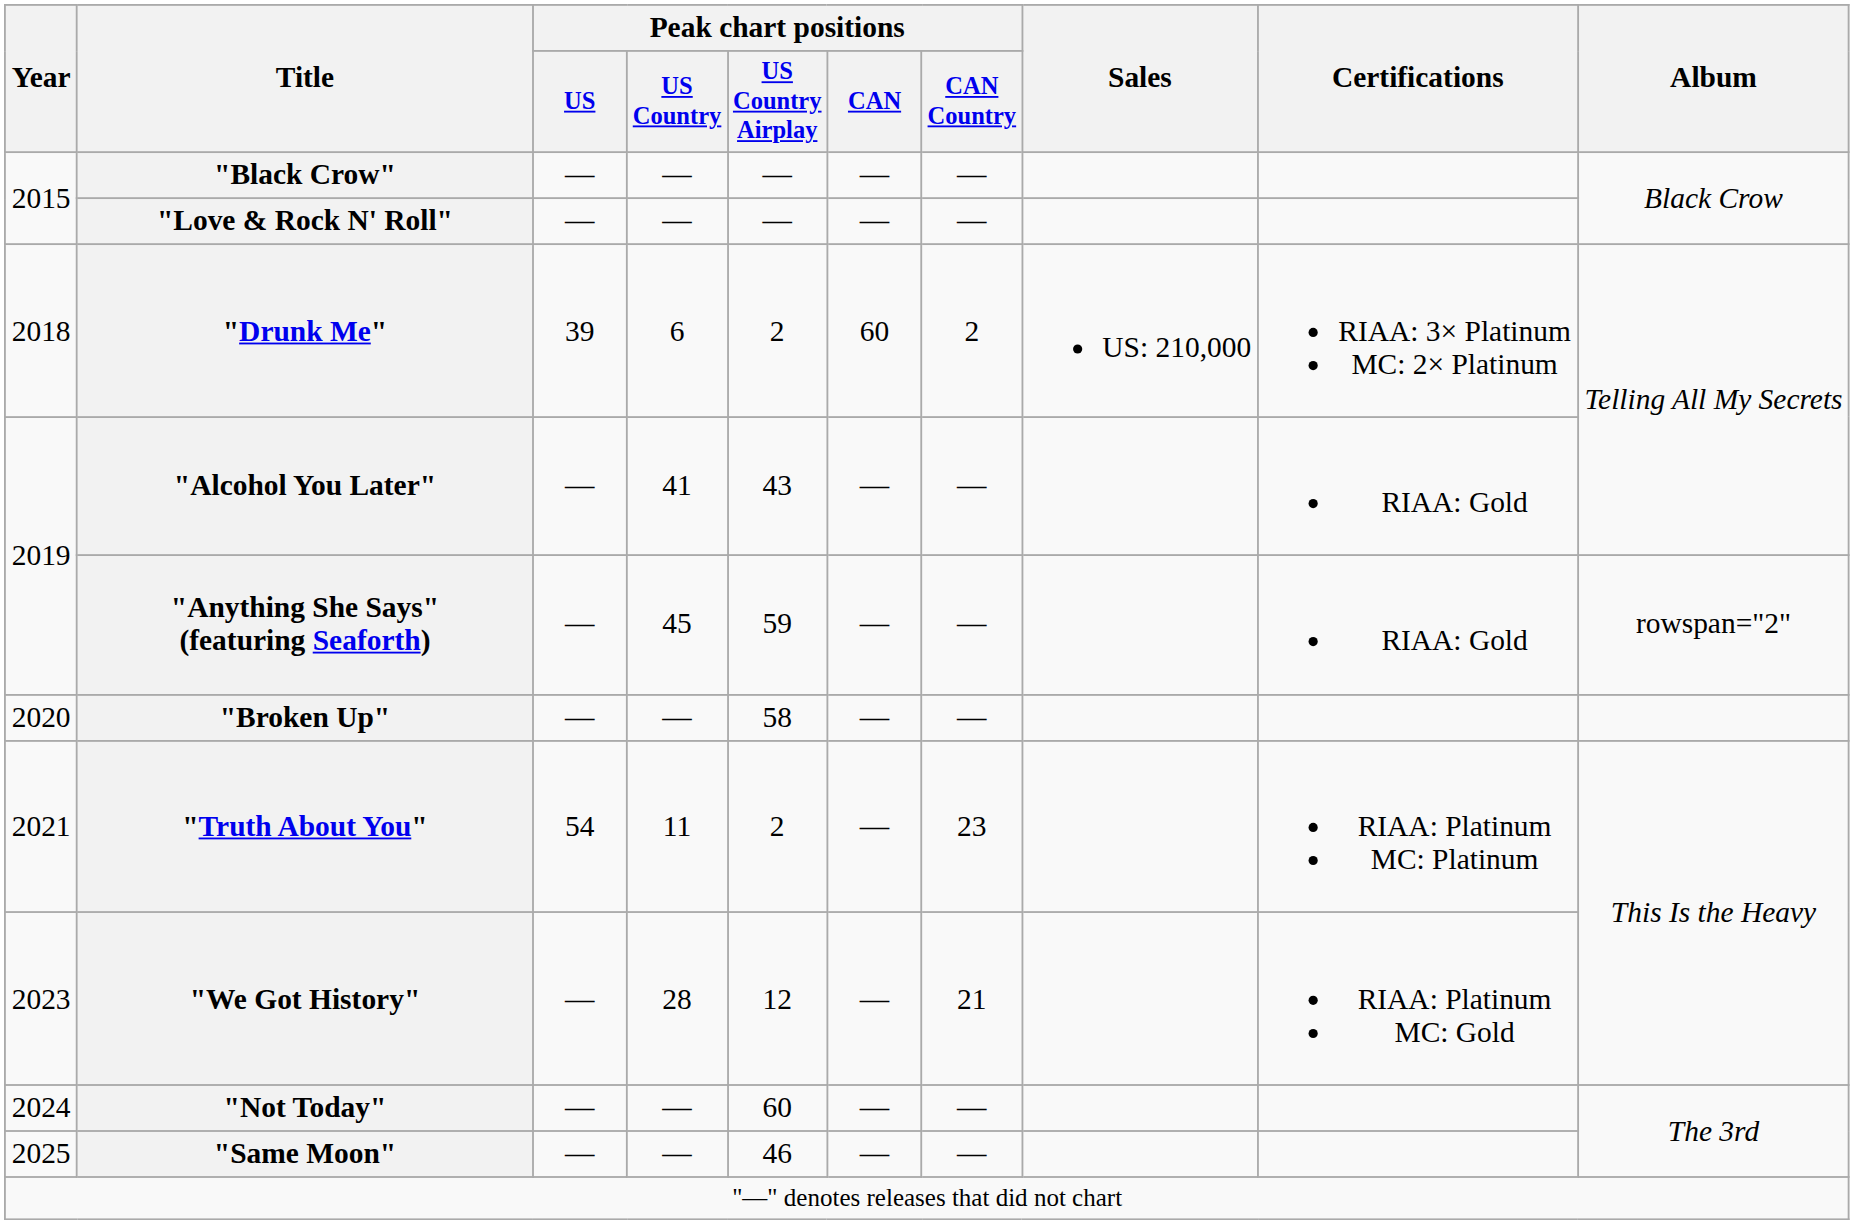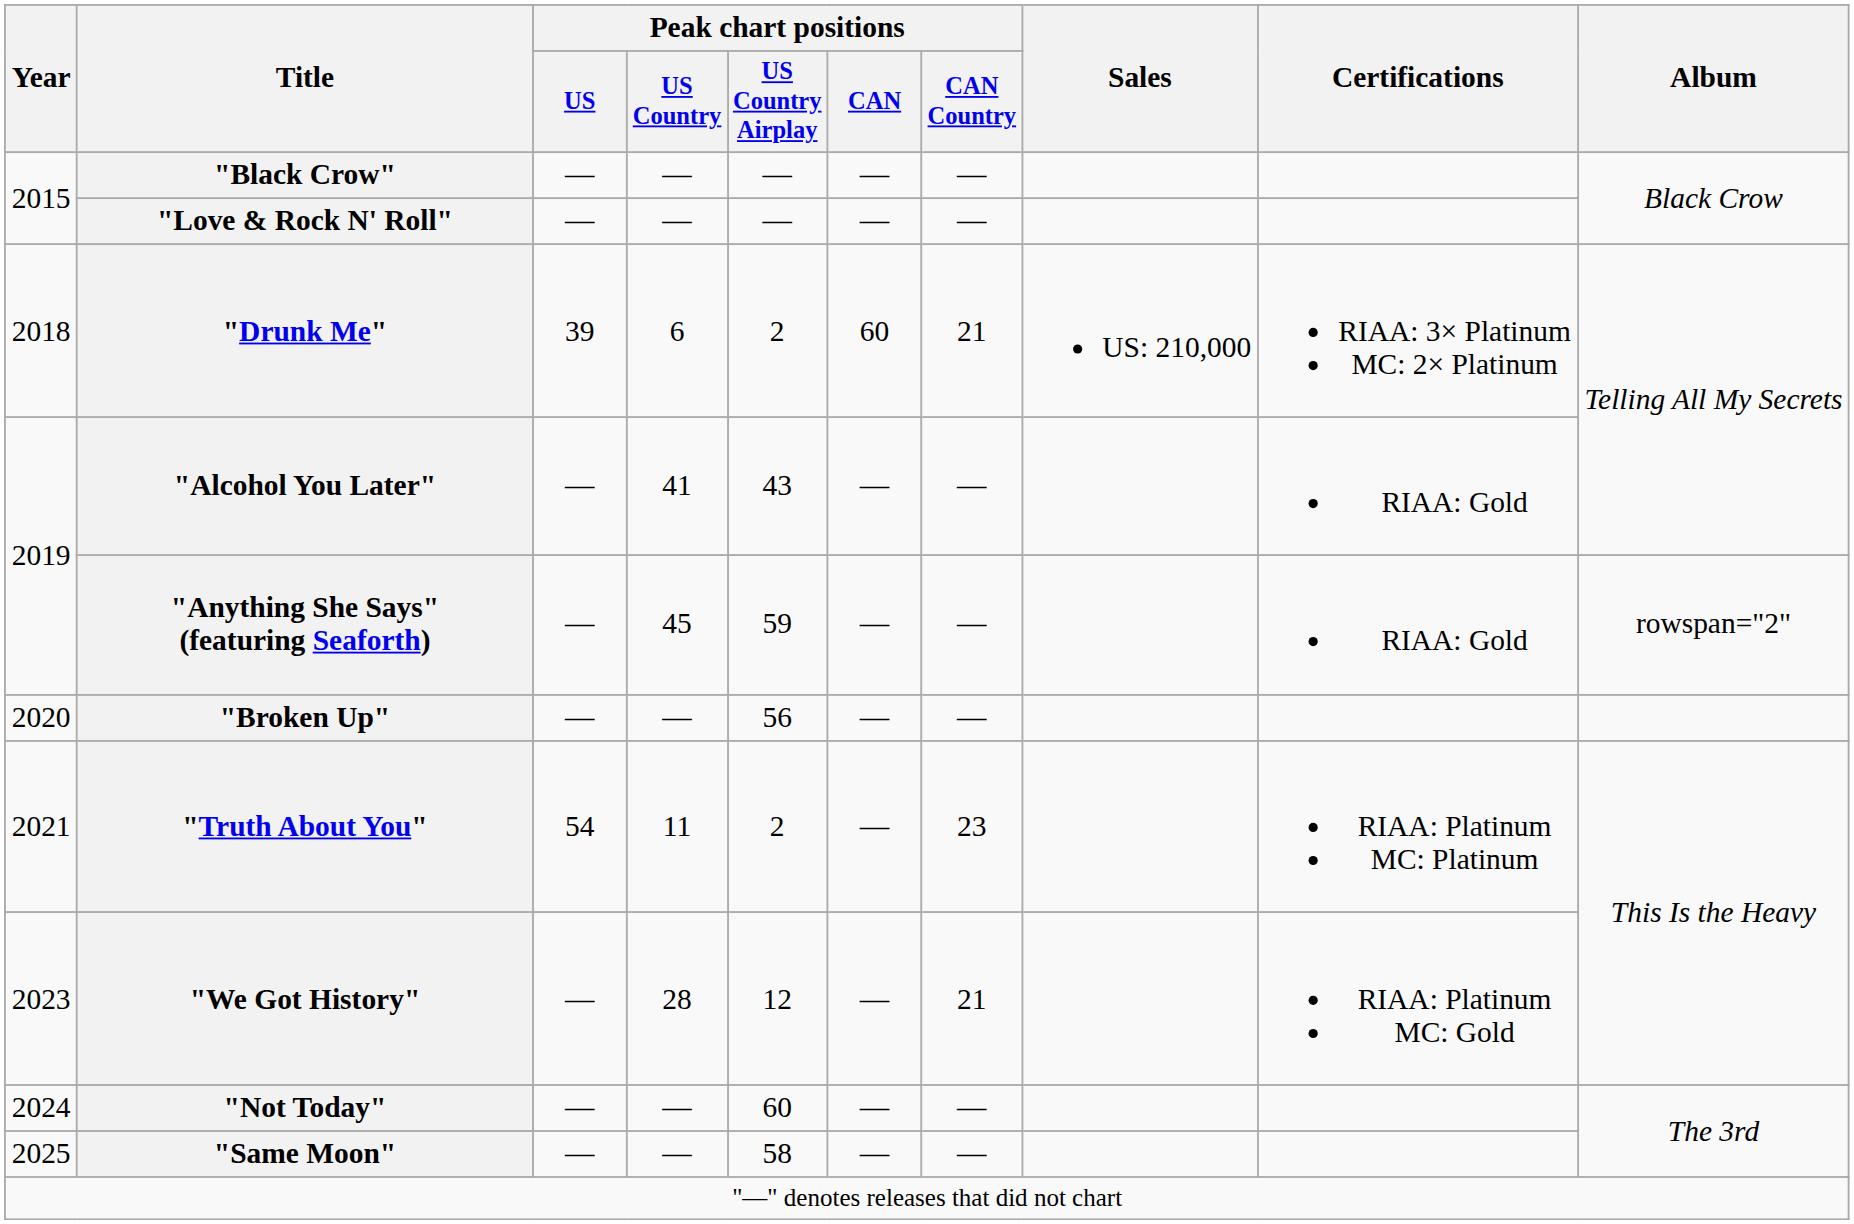(972, 330) 2 -> (972, 330) 21
(777, 717) 58 -> (777, 717) 56
(777, 1154) 46 -> (777, 1154) 58
